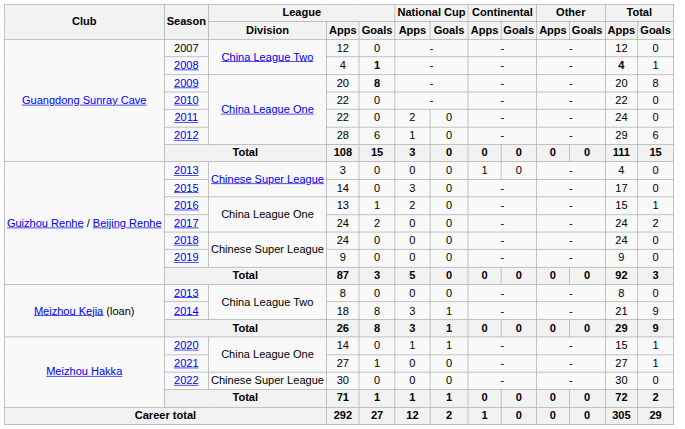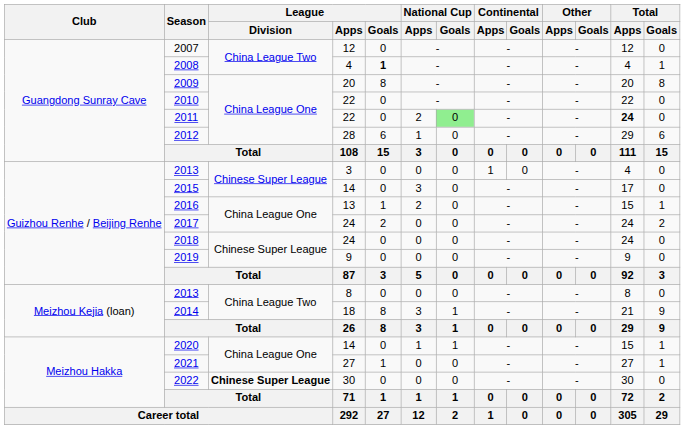(621, 65) bold -> (627, 65) normal
(377, 83) bold -> (383, 83) normal
(449, 118) no background -> (455, 118) lightgreen background
(621, 118) normal -> (627, 118) bold
(267, 380) normal -> (271, 380) bold
